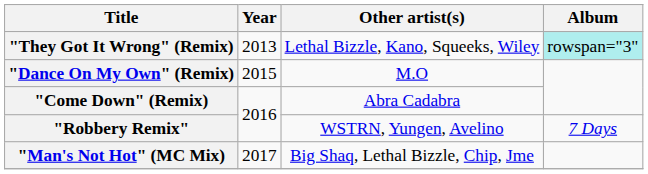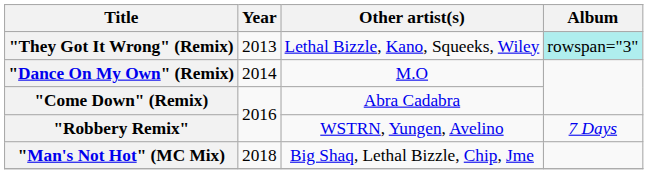(259, 73) 2015 -> (259, 73) 2014
(259, 155) 2017 -> (259, 155) 2018
